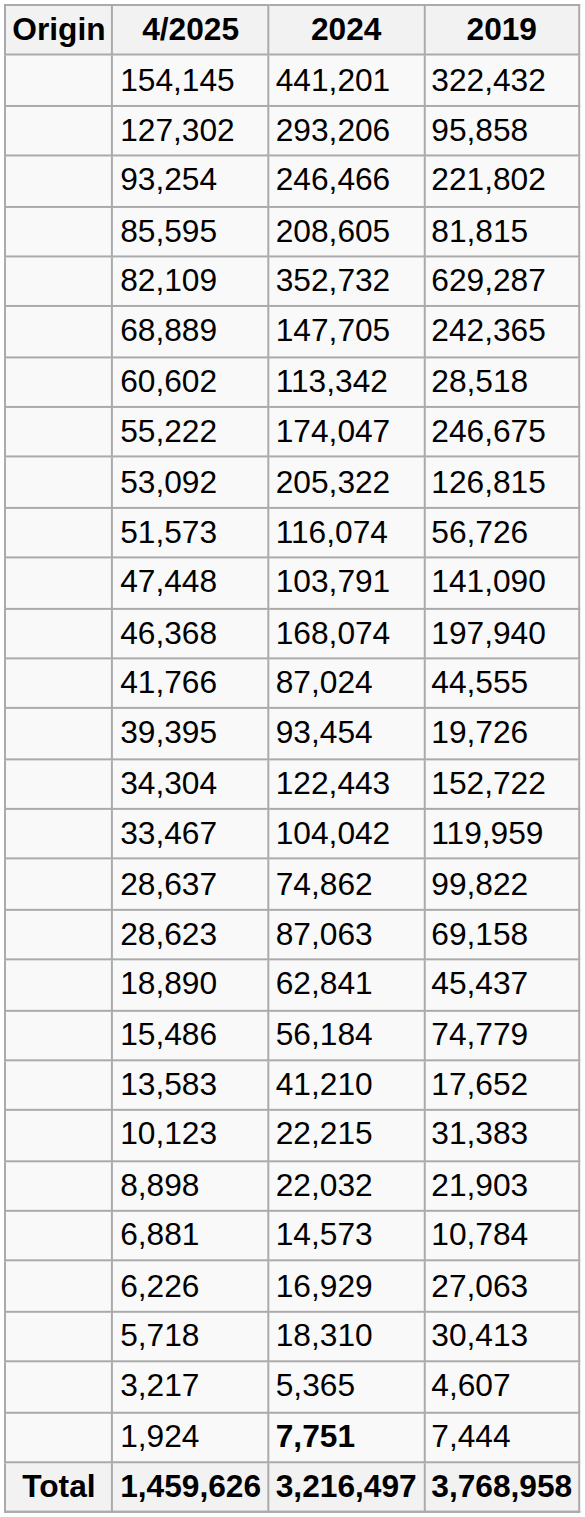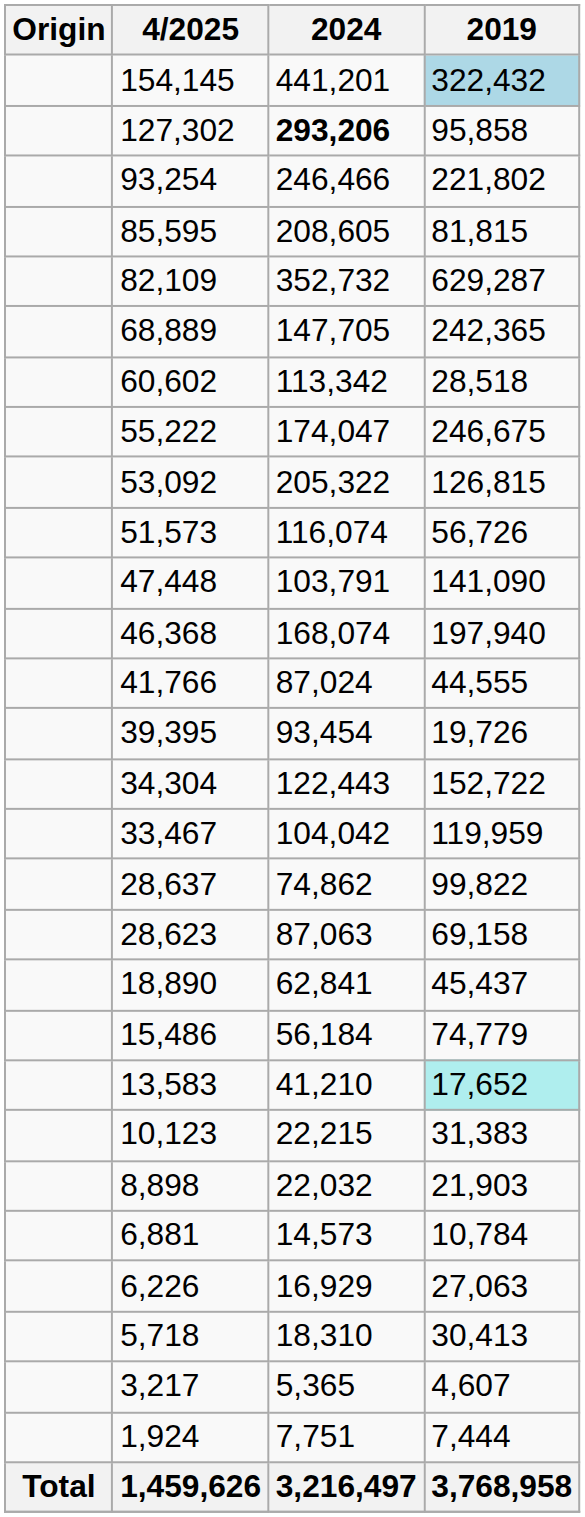(489, 79) no background -> (489, 79) lightblue background
(333, 130) normal -> (333, 130) bold
(480, 1084) no background -> (480, 1084) paleturquoise background
(315, 1436) bold -> (315, 1436) normal
